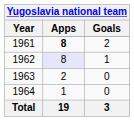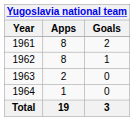(64, 44) bold -> (64, 44) normal
(64, 60) lavender background -> (64, 60) no background
